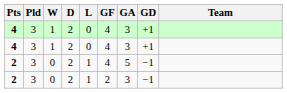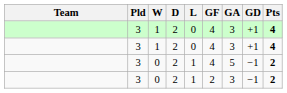columns swapped: (220, 12) <-> (14, 12)
